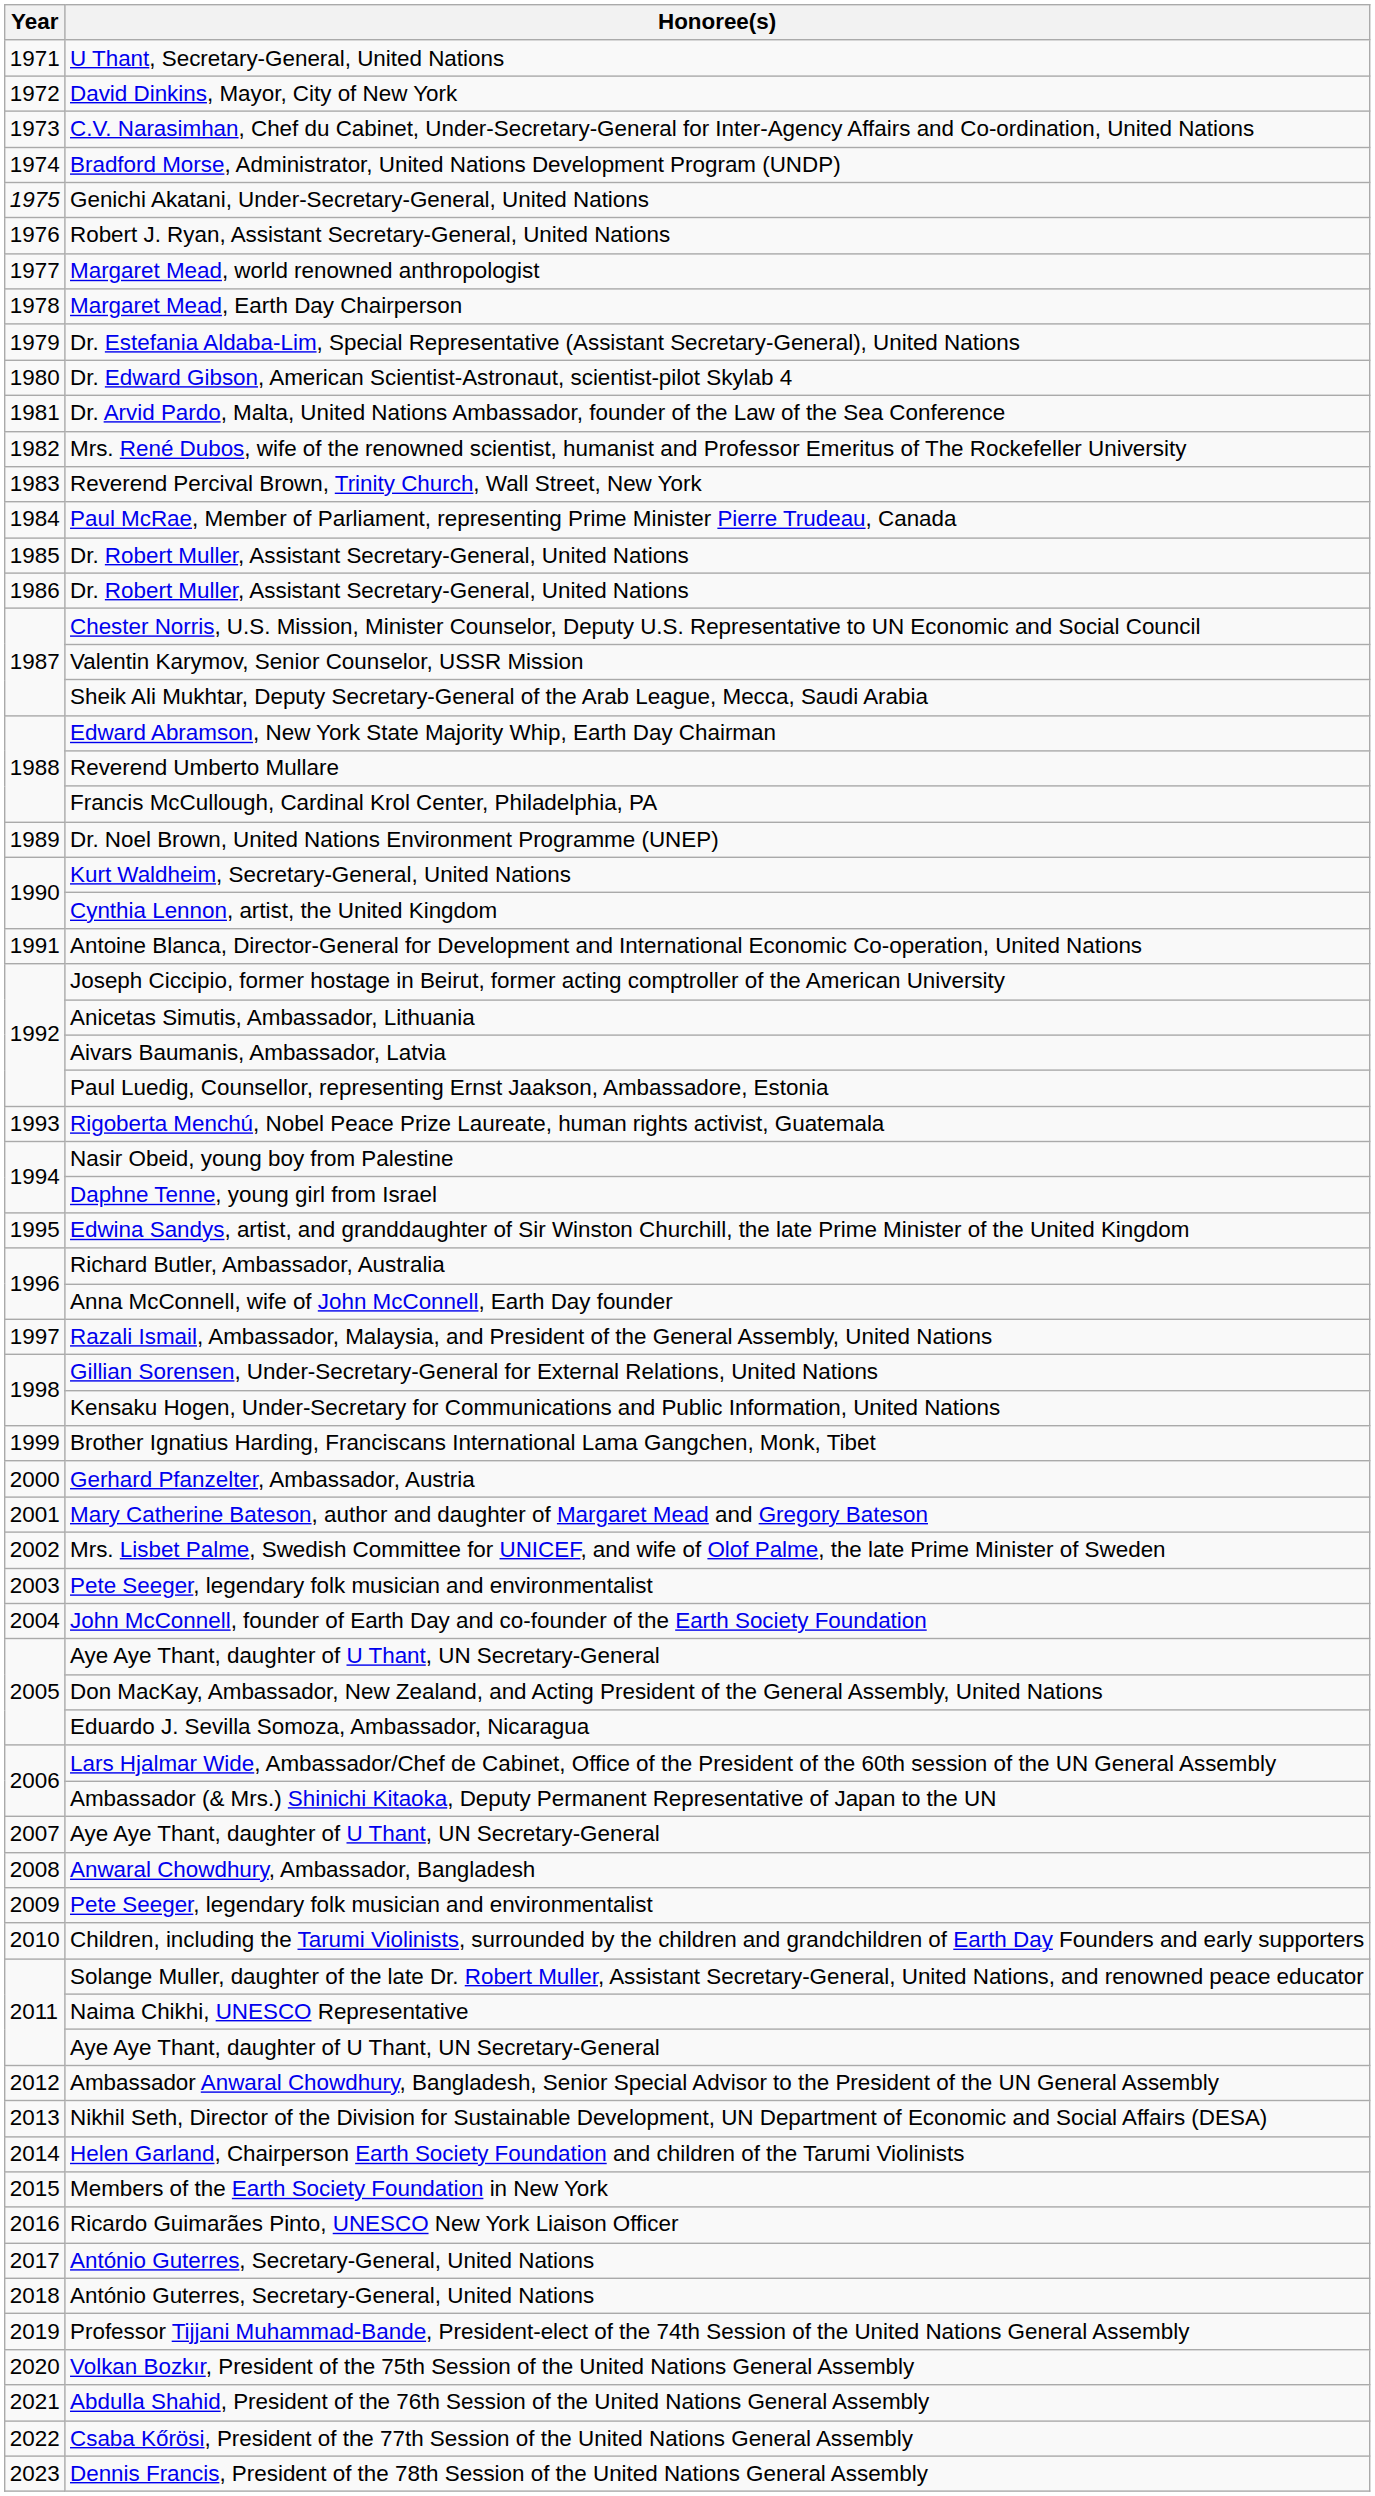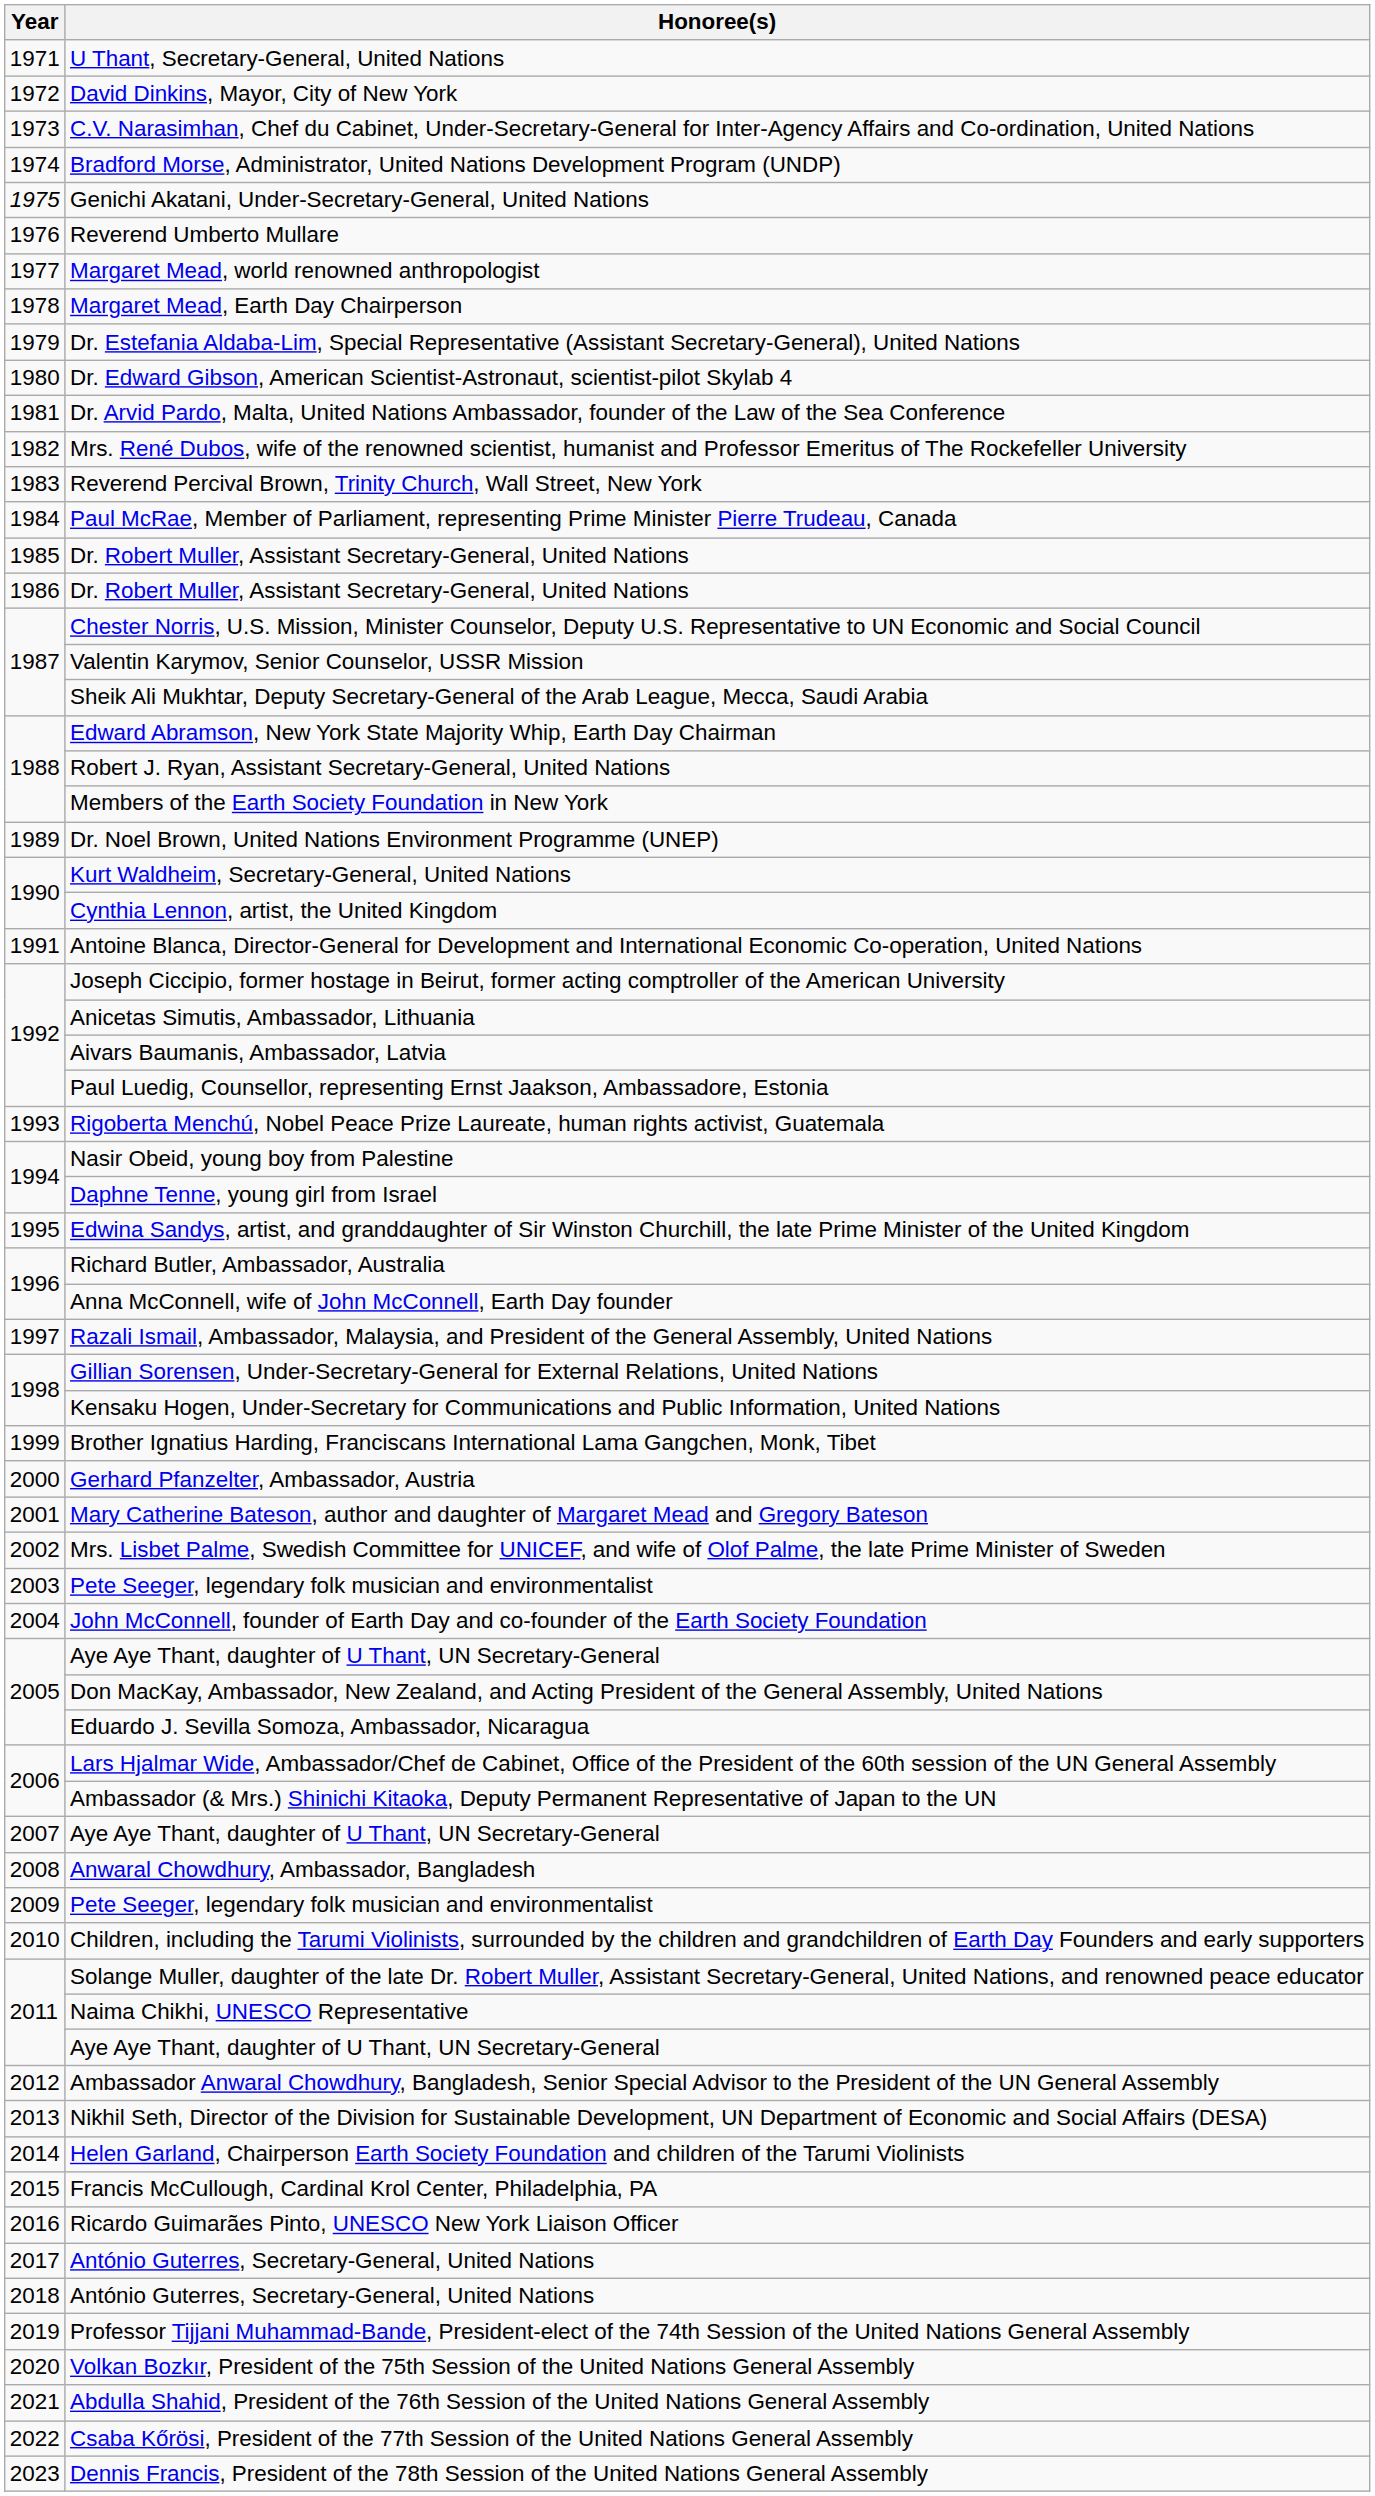(370, 235) Robert J. Ryan, Assistant Secretary-General, United Nations -> (204, 235) Reverend Umberto Mullare
(204, 768) Reverend Umberto Mullare -> (370, 768) Robert J. Ryan, Assistant Secretary-General, United Nations
(364, 803) Francis McCullough, Cardinal Krol Center, Philadelphia, PA -> (339, 803) Members of the Earth Society Foundation in New York
(339, 2189) Members of the Earth Society Foundation in New York -> (364, 2189) Francis McCullough, Cardinal Krol Center, Philadelphia, PA
